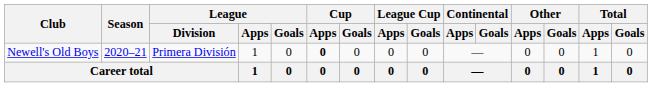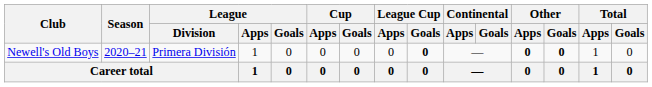(323, 52) bold -> (323, 52) normal
(425, 52) normal -> (425, 52) bold
(528, 52) normal -> (528, 52) bold
(562, 52) normal -> (562, 52) bold
